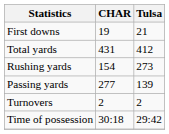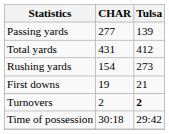rows swapped: (33, 31) <-> (38, 84)
(139, 102) normal -> (139, 102) bold
